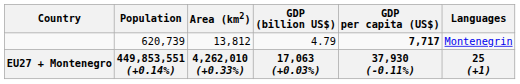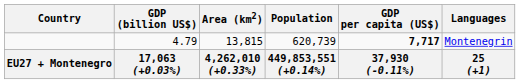columns swapped: (151, 19) <-> (296, 19)
(232, 41) 13,812 -> (244, 41) 13,815
